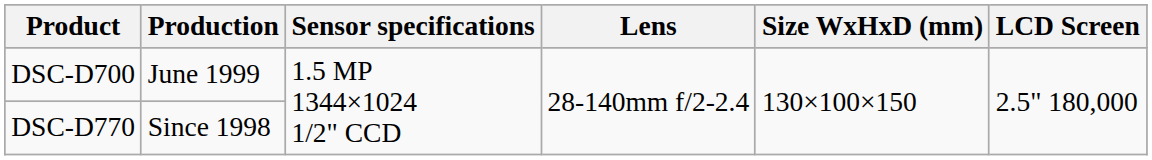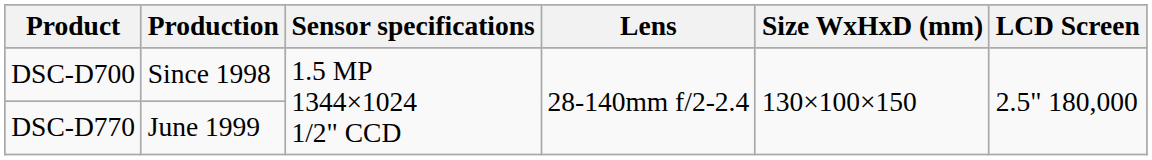(204, 74) June 1999 -> (209, 74) Since 1998
(209, 127) Since 1998 -> (204, 127) June 1999
